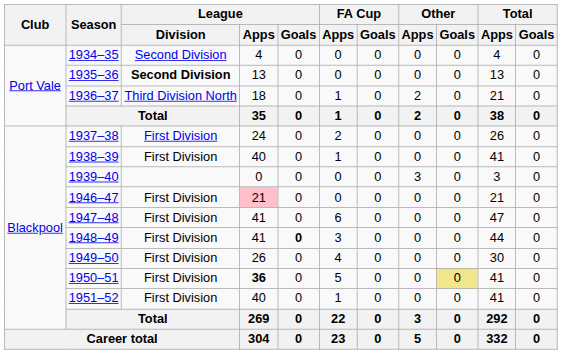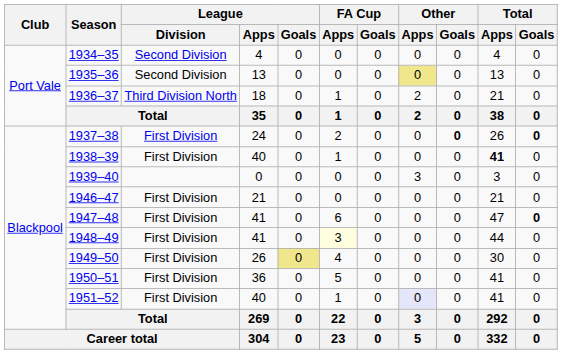(181, 75) bold -> (181, 75) normal
(418, 75) no background -> (418, 75) khaki background
(457, 136) normal -> (457, 136) bold
(537, 136) normal -> (537, 136) bold
(497, 156) normal -> (497, 156) bold
(259, 197) pink background -> (259, 197) no background
(537, 217) normal -> (537, 217) bold
(298, 237) bold -> (298, 237) normal
(338, 237) no background -> (338, 237) lightyellow background
(298, 258) no background -> (298, 258) khaki background
(259, 278) bold -> (259, 278) normal
(457, 278) khaki background -> (457, 278) no background
(418, 298) no background -> (418, 298) lavender background
